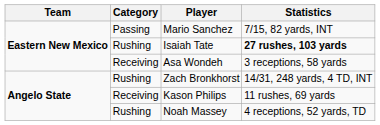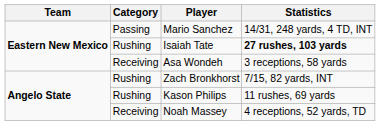(289, 29) 7/15, 82 yards, INT -> (308, 29) 14/31, 248 yards, 4 TD, INT
(308, 79) 14/31, 248 yards, 4 TD, INT -> (289, 79) 7/15, 82 yards, INT
(136, 95) Receiving -> (132, 95) Rushing
(132, 112) Rushing -> (136, 112) Receiving
